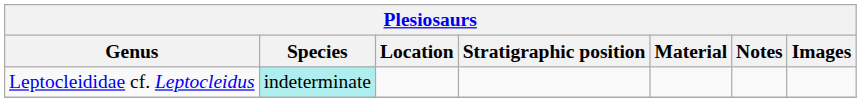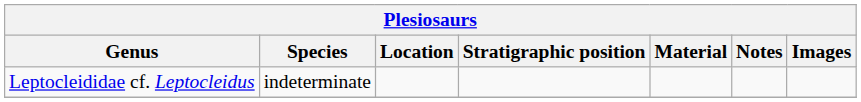(317, 81) paleturquoise background -> (317, 81) no background
